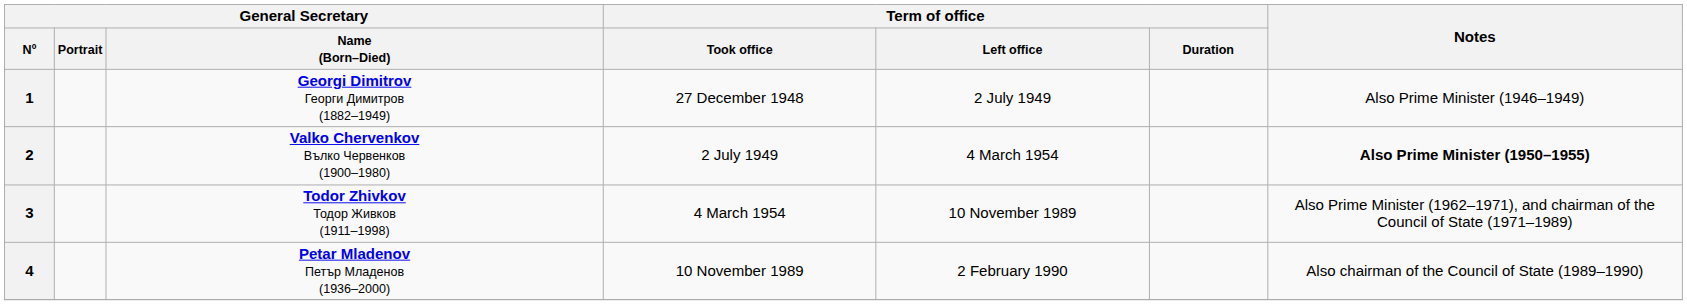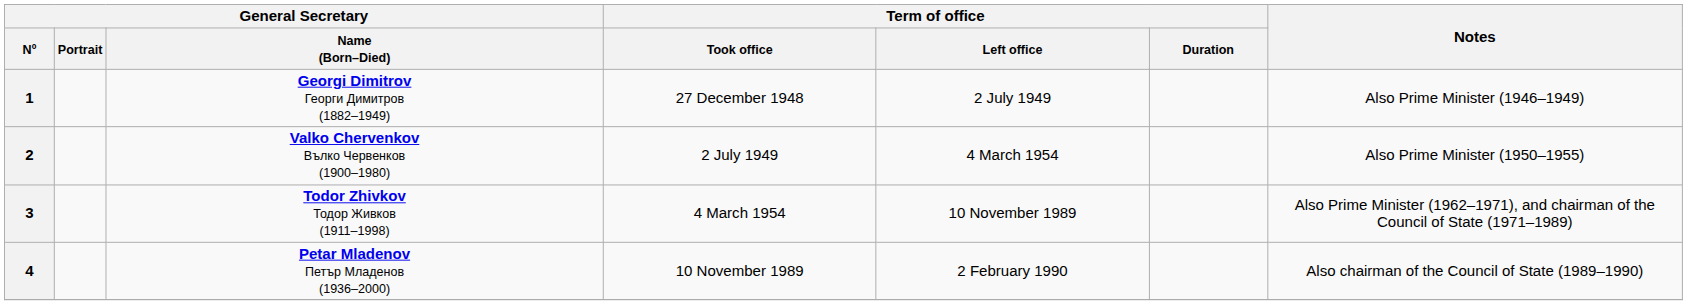(1475, 155) bold -> (1475, 155) normal
